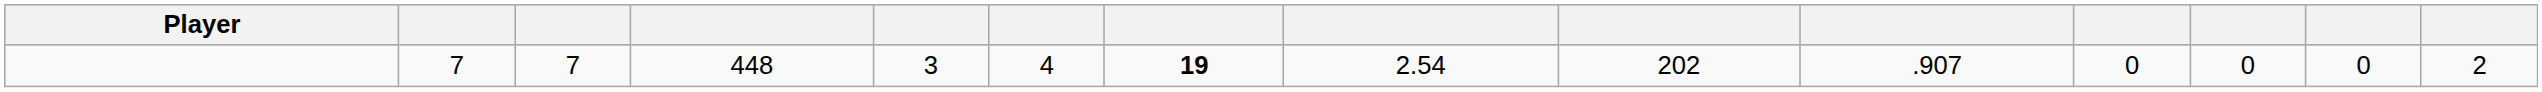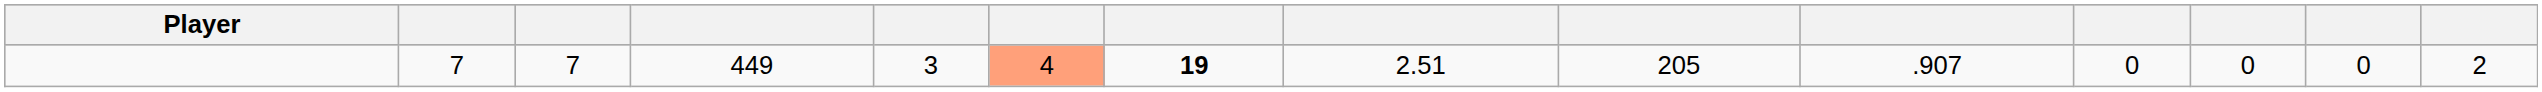(752, 65) 448 -> (752, 65) 449
(1047, 65) no background -> (1047, 65) lightsalmon background
(1421, 65) 2.54 -> (1421, 65) 2.51
(1679, 65) 202 -> (1679, 65) 205
